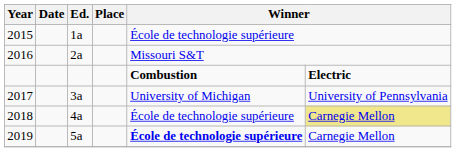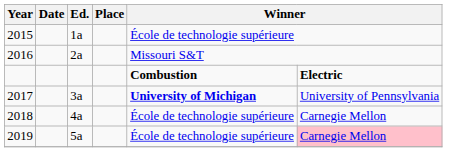(190, 95) normal -> (193, 95) bold
(351, 116) khaki background -> (343, 116) no background
(216, 136) bold -> (212, 136) normal
(351, 136) no background -> (343, 136) pink background
